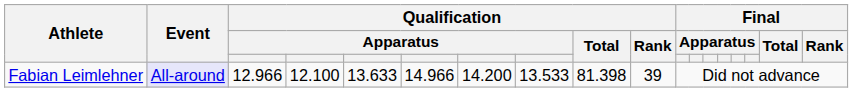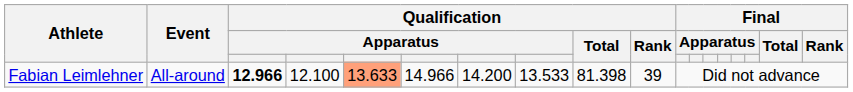(188, 75) lavender background -> (188, 75) no background
(257, 75) normal -> (257, 75) bold
(372, 75) no background -> (372, 75) lightsalmon background
